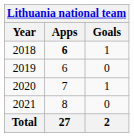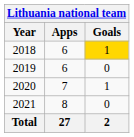(65, 50) bold -> (65, 50) normal
(107, 50) no background -> (107, 50) gold background
